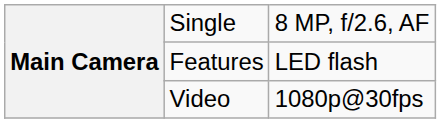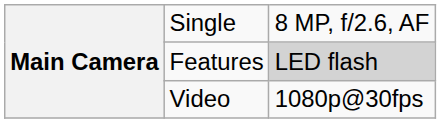(326, 61) no background -> (326, 61) lightgrey background
